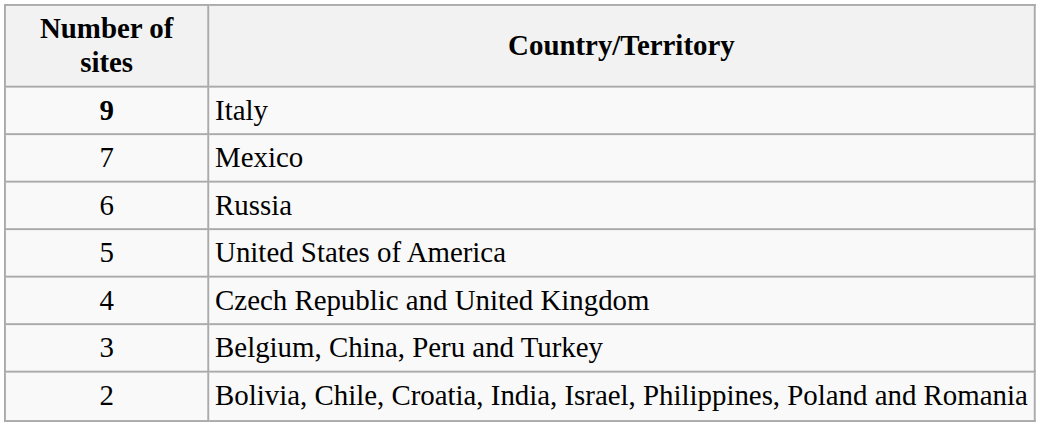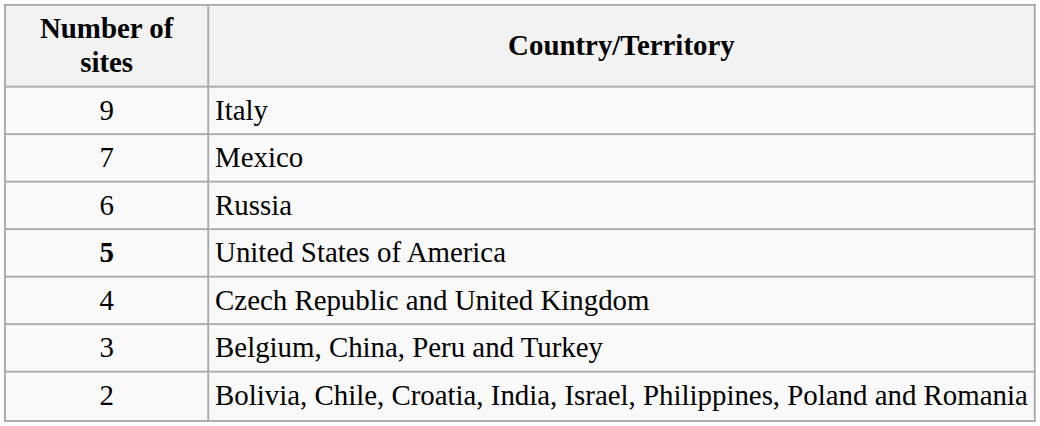(107, 110) bold -> (107, 110) normal
(107, 253) normal -> (107, 253) bold
